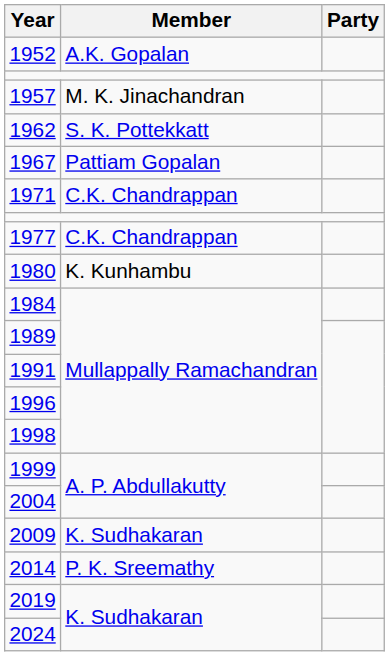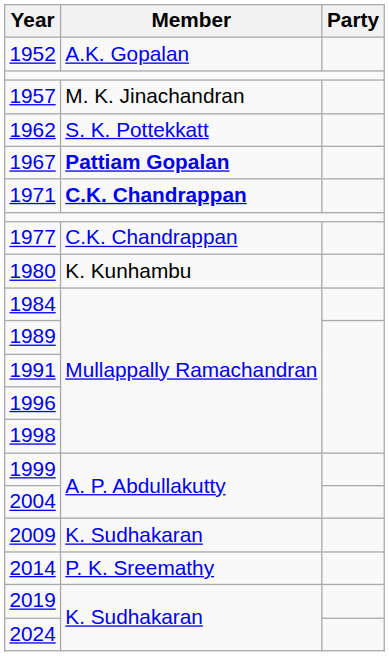(143, 162) normal -> (147, 162) bold
(151, 195) normal -> (156, 195) bold
